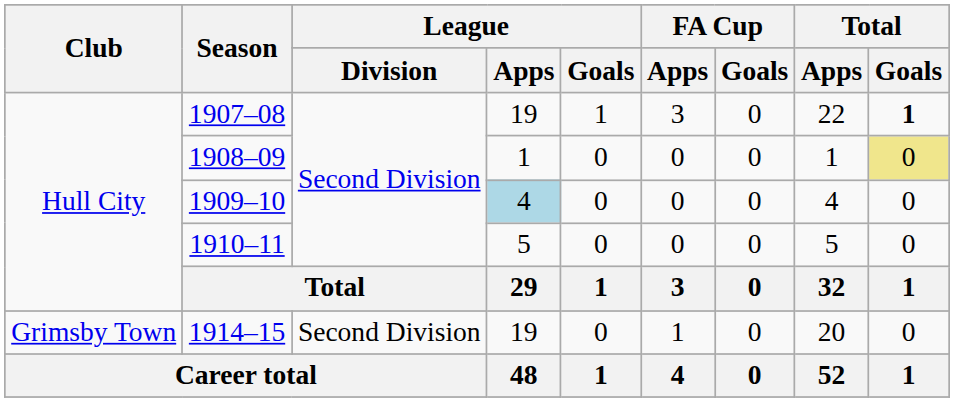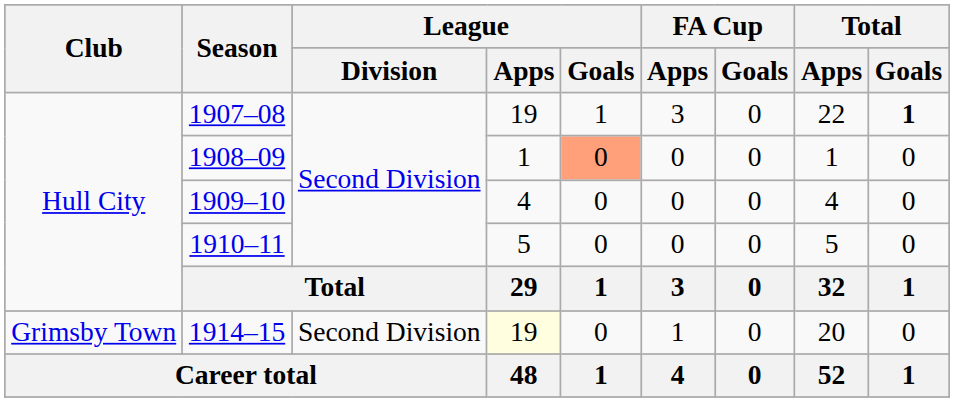(601, 157) no background -> (601, 157) lightsalmon background
(909, 157) khaki background -> (909, 157) no background
(524, 200) lightblue background -> (524, 200) no background
(524, 331) no background -> (524, 331) lightyellow background
